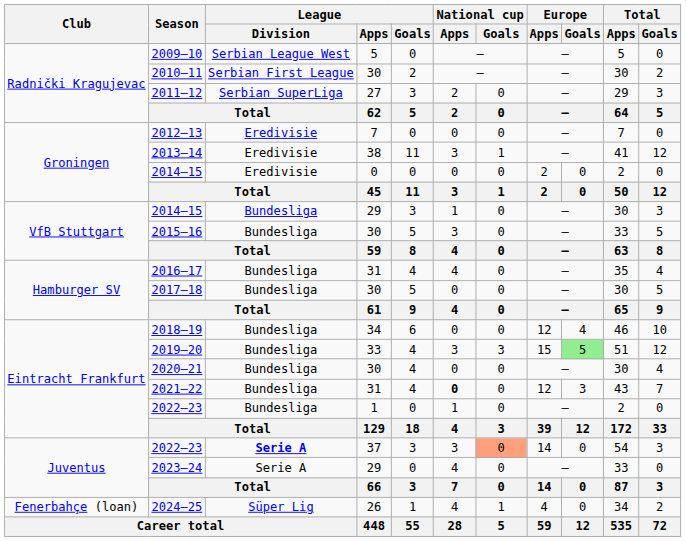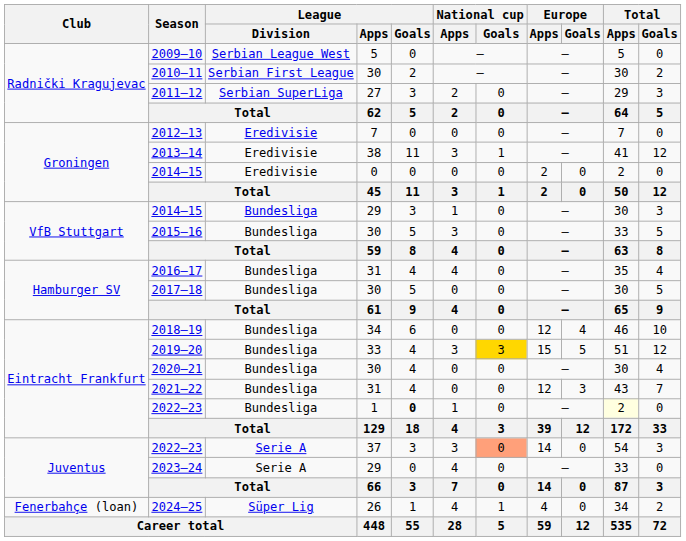(501, 349) no background -> (501, 349) gold background
(583, 349) lightgreen background -> (583, 349) no background
(455, 389) bold -> (455, 389) normal
(413, 408) normal -> (413, 408) bold
(621, 408) no background -> (621, 408) lightyellow background
(281, 448) bold -> (281, 448) normal
